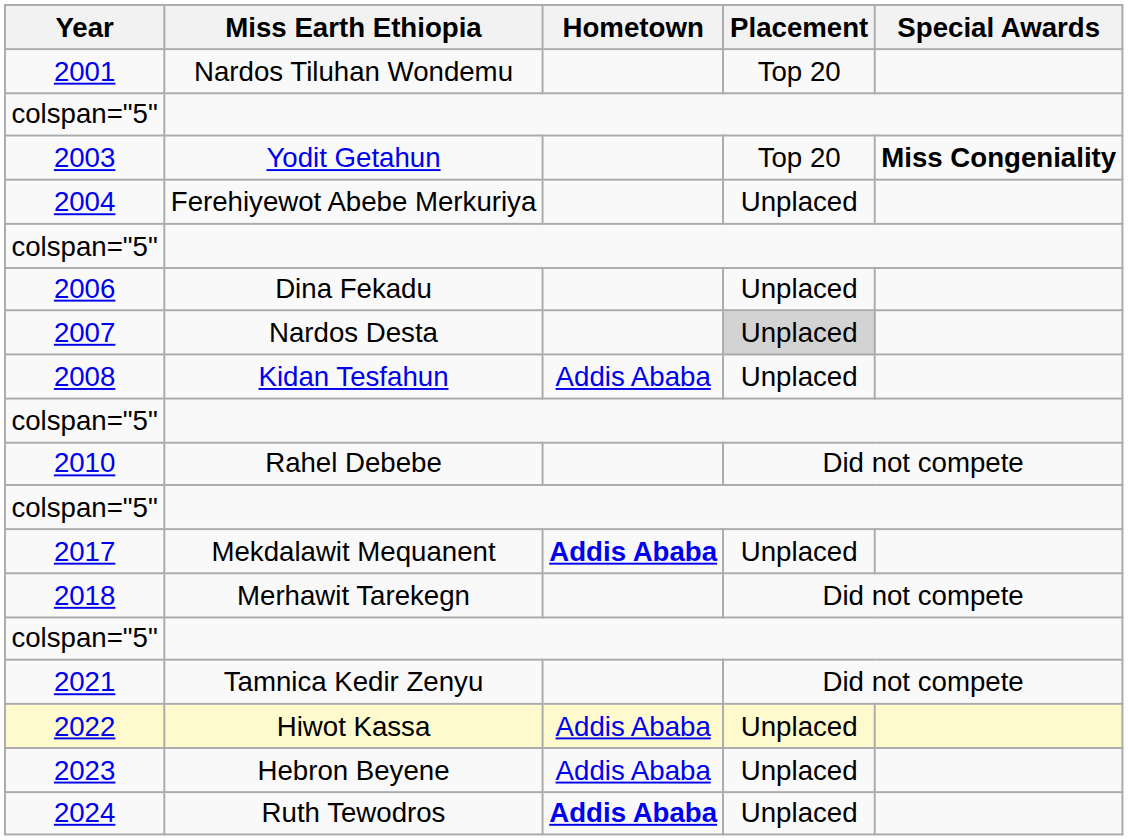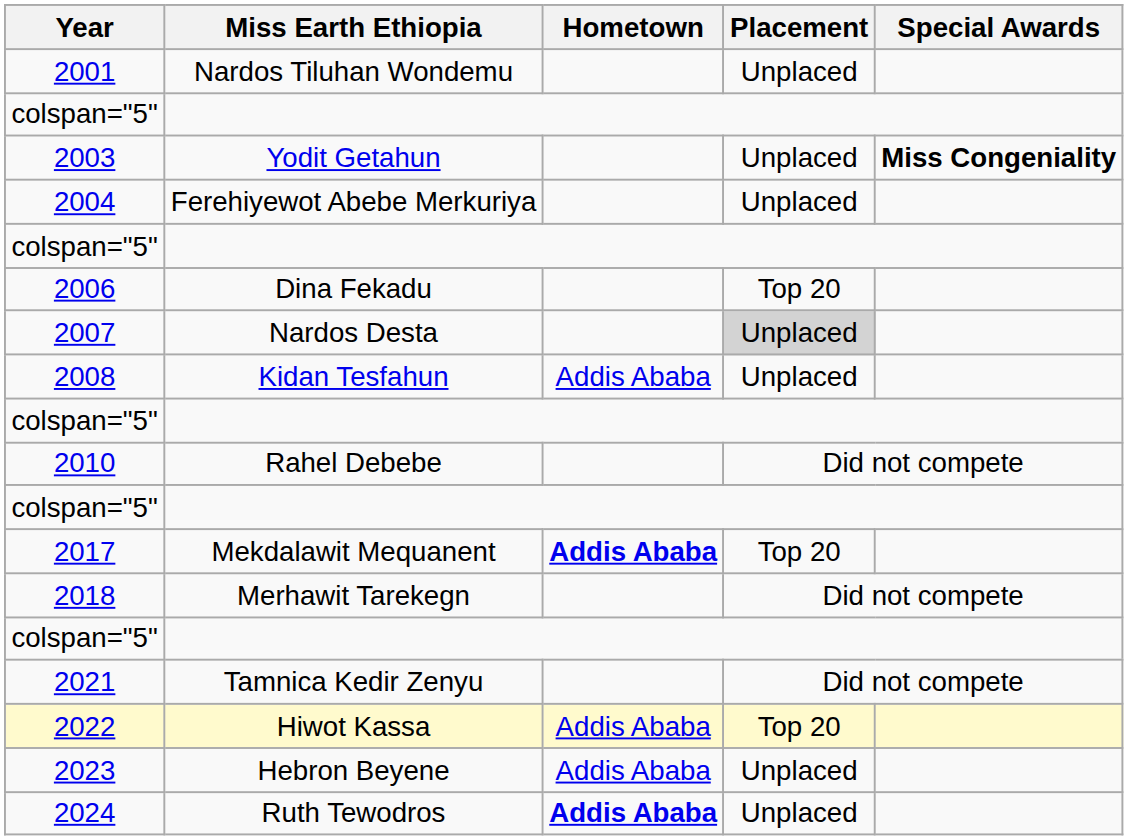(799, 71) Top 20 -> (799, 71) Unplaced
(799, 158) Top 20 -> (799, 158) Unplaced
(799, 289) Unplaced -> (799, 289) Top 20
(799, 551) Unplaced -> (799, 551) Top 20
(799, 726) Unplaced -> (799, 726) Top 20
